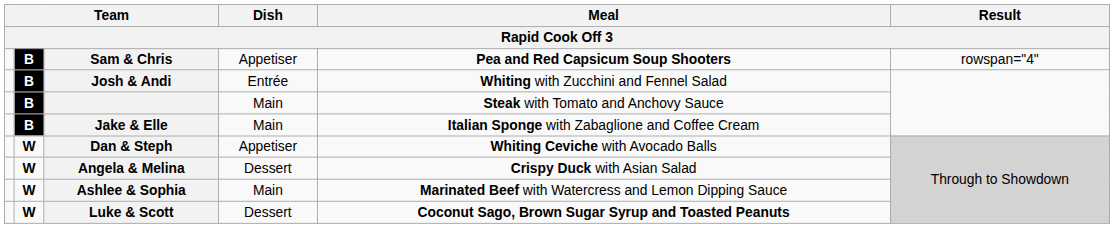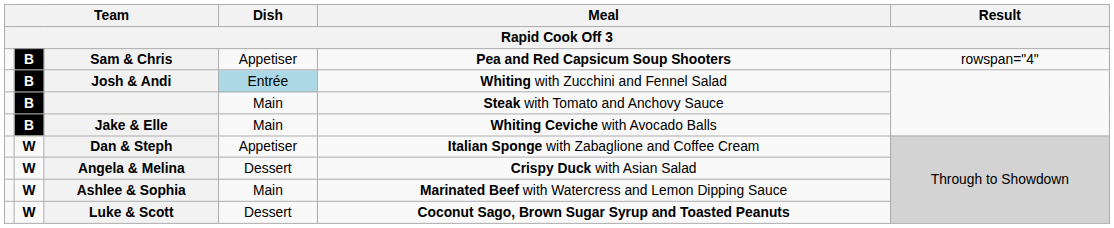(268, 81) no background -> (268, 81) lightblue background
(604, 125) Italian Sponge with Zabaglione and Coffee Cream -> (604, 125) Whiting Ceviche with Avocado Balls
(604, 147) Whiting Ceviche with Avocado Balls -> (604, 147) Italian Sponge with Zabaglione and Coffee Cream
